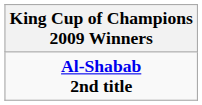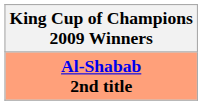(101, 76) no background -> (101, 76) lightsalmon background
